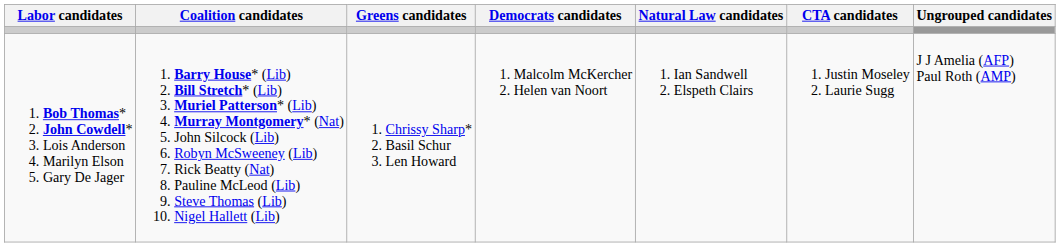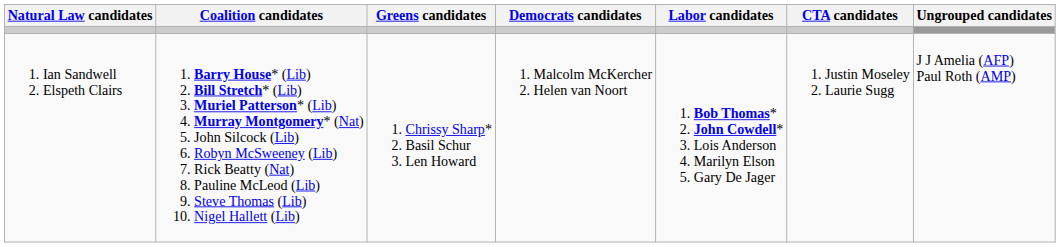columns swapped: (70, 15) <-> (711, 15)
